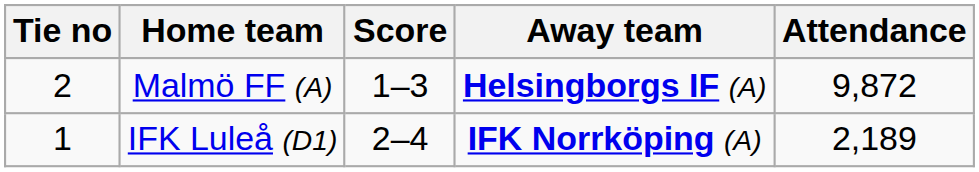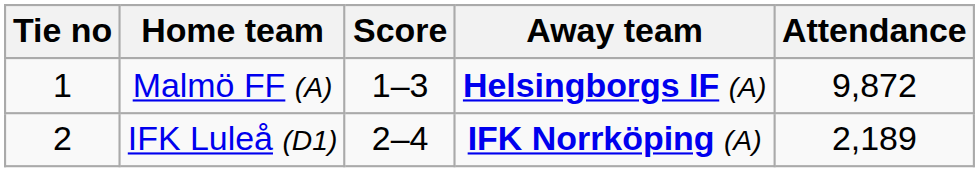(62, 85) 2 -> (62, 85) 1
(62, 138) 1 -> (62, 138) 2
